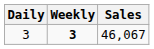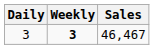(123, 35) 46,067 -> (123, 35) 46,467
